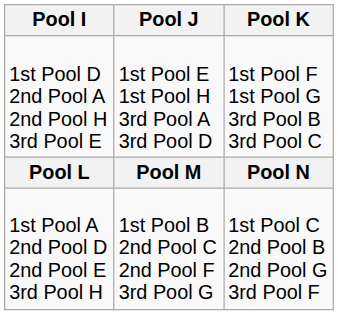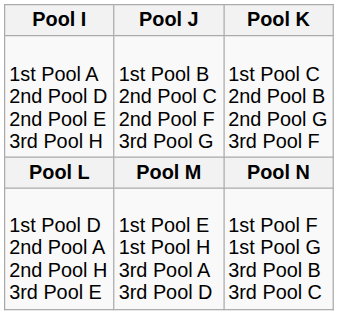rows swapped: (58, 259) <-> (58, 107)
